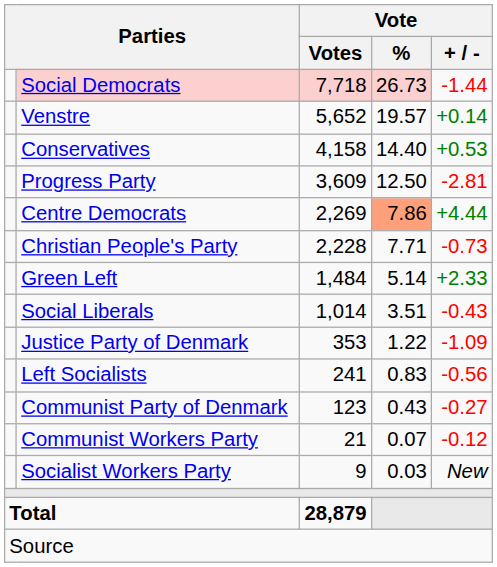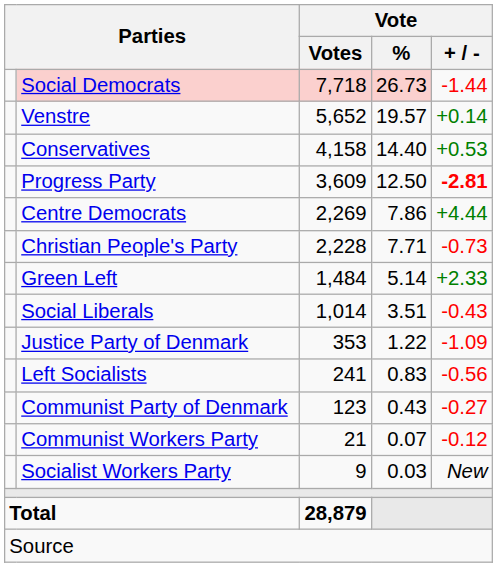(464, 181) normal -> (464, 181) bold
(407, 213) lightsalmon background -> (407, 213) no background
